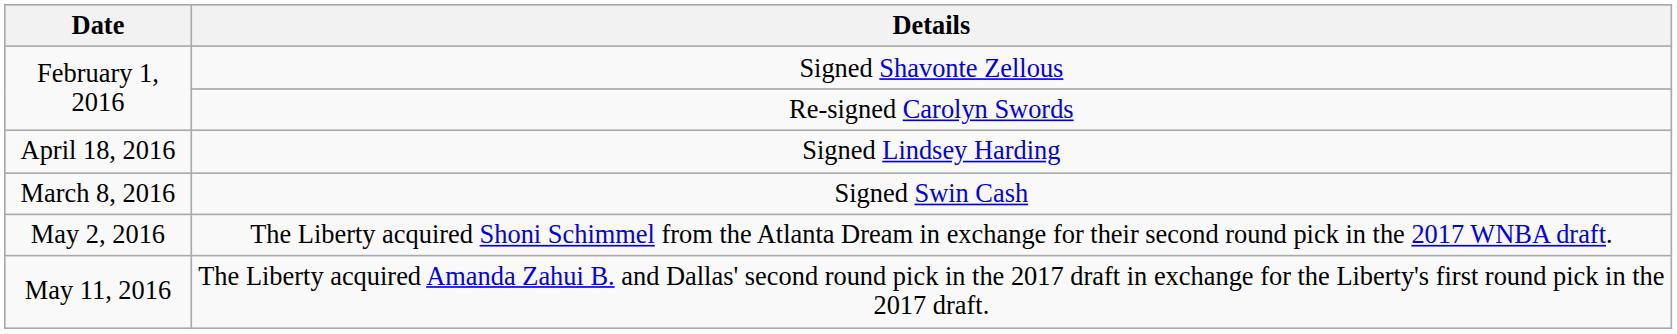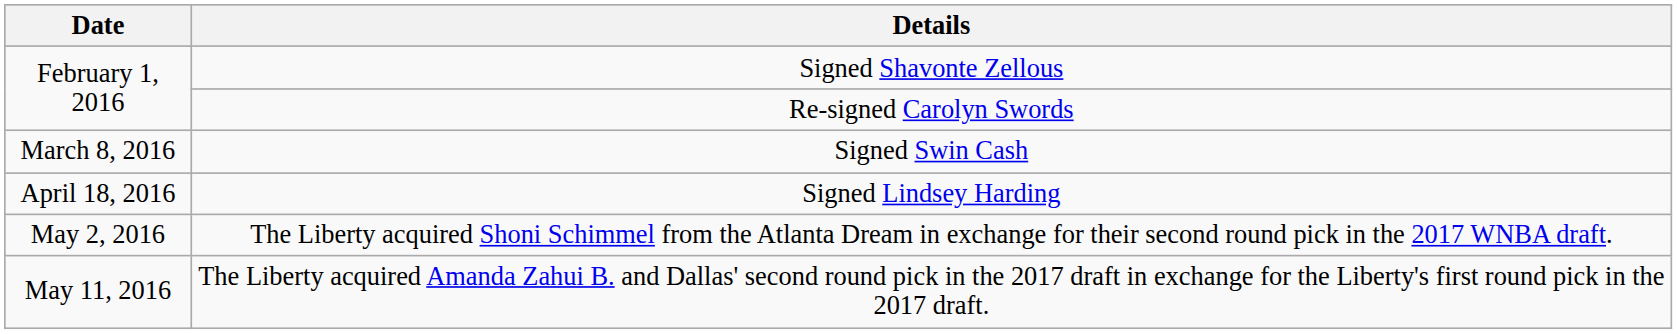rows swapped: (931, 192) <-> (931, 151)
